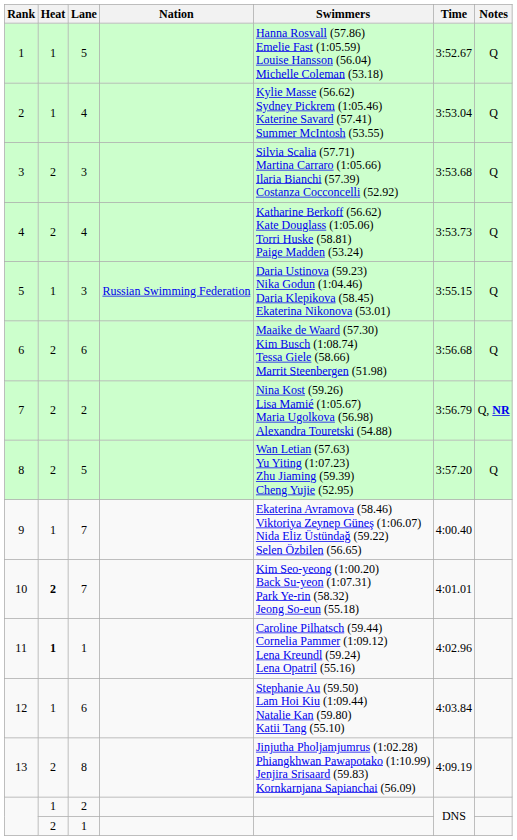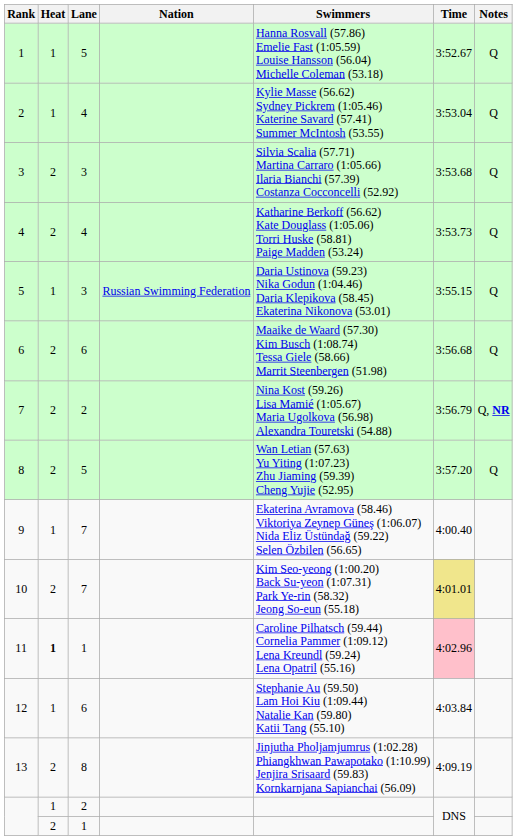(53, 589) bold -> (53, 589) normal
(454, 589) no background -> (454, 589) khaki background
(454, 648) no background -> (454, 648) pink background
